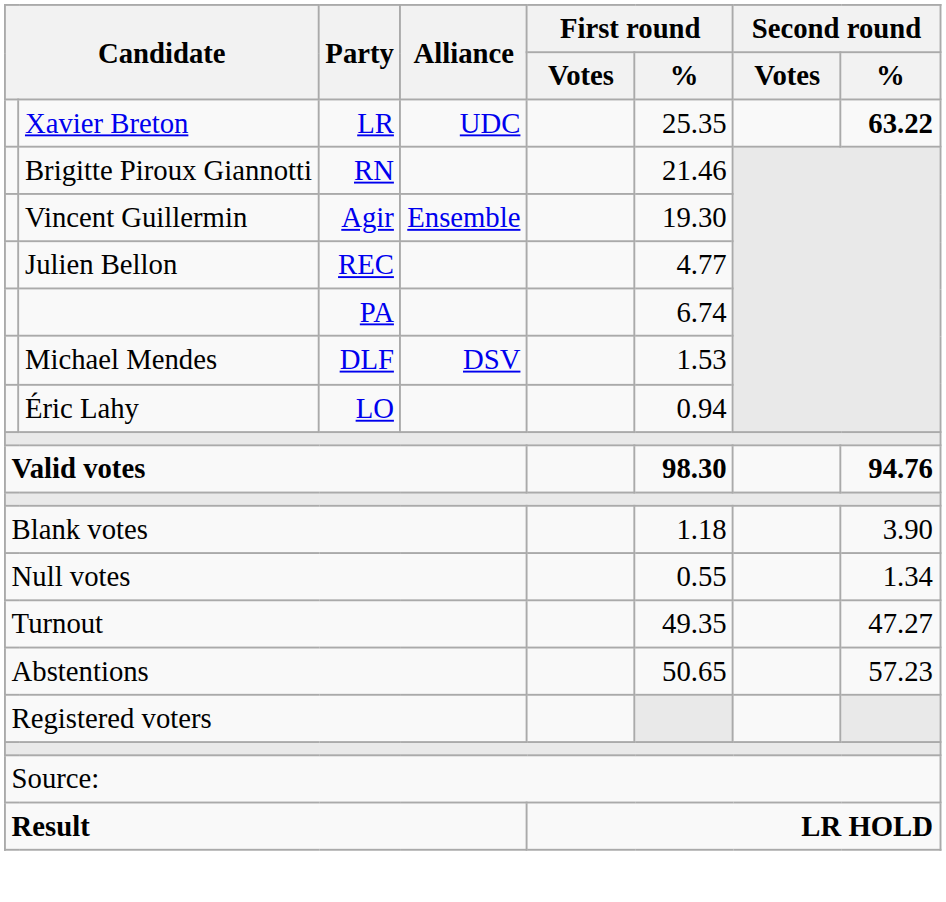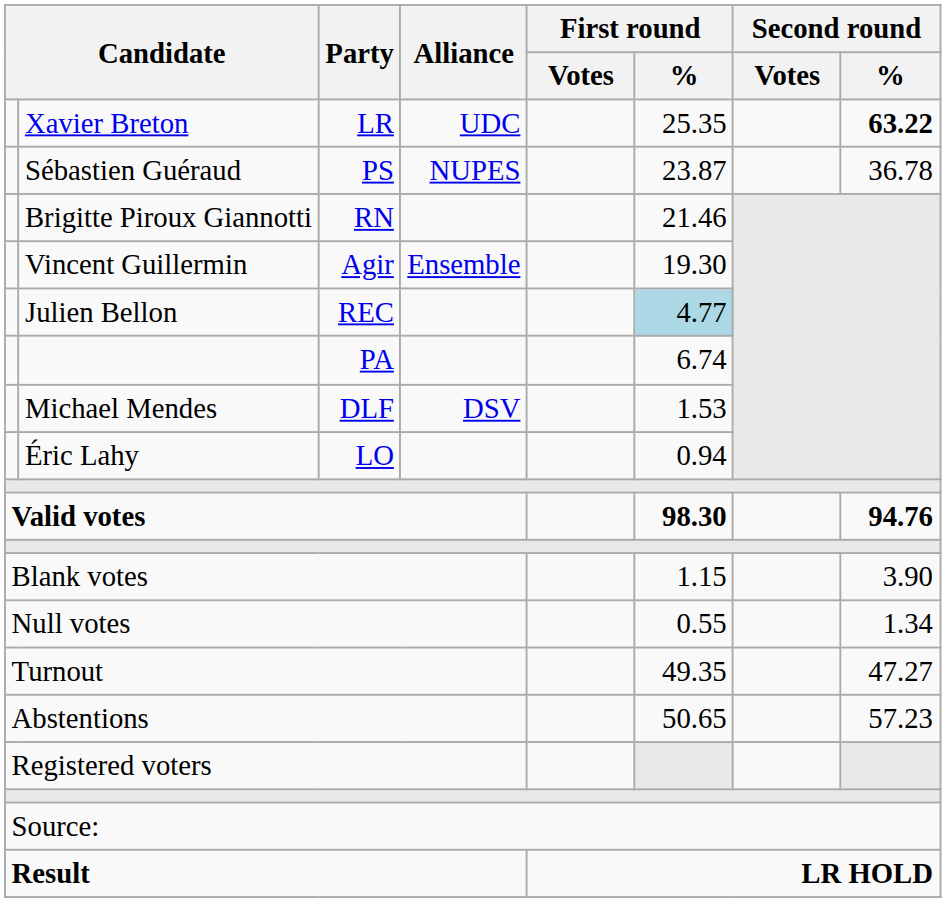+ row: (133, 170)
(702, 265) no background -> (702, 312) lightblue background
(702, 528) 1.18 -> (702, 576) 1.15
